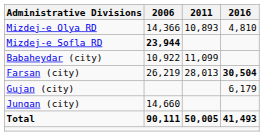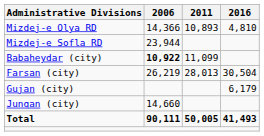(163, 42) bold -> (163, 42) normal
(163, 58) normal -> (163, 58) bold
(240, 73) bold -> (240, 73) normal
